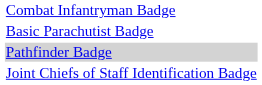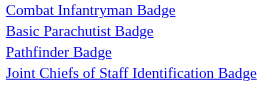(59, 52) lightgrey background -> (59, 52) no background
